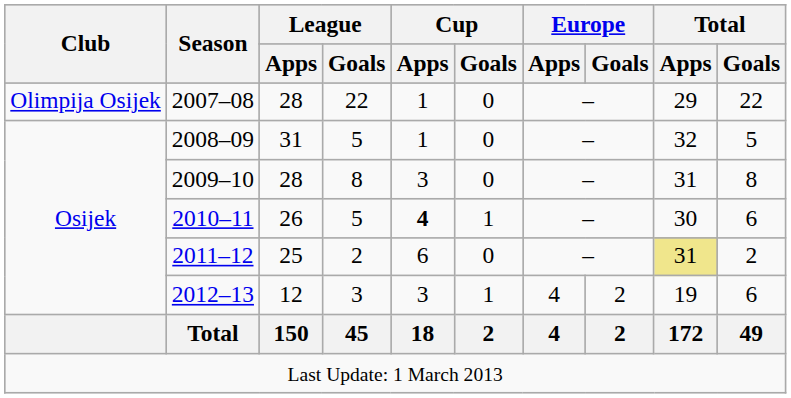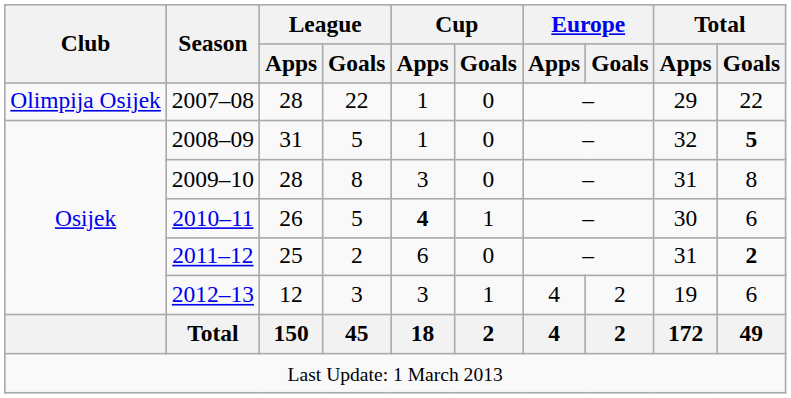(751, 140) normal -> (751, 140) bold
(686, 256) khaki background -> (686, 256) no background
(751, 256) normal -> (751, 256) bold
